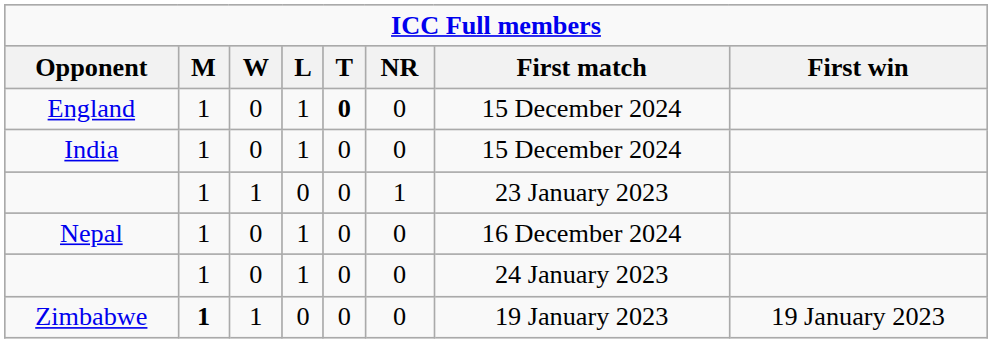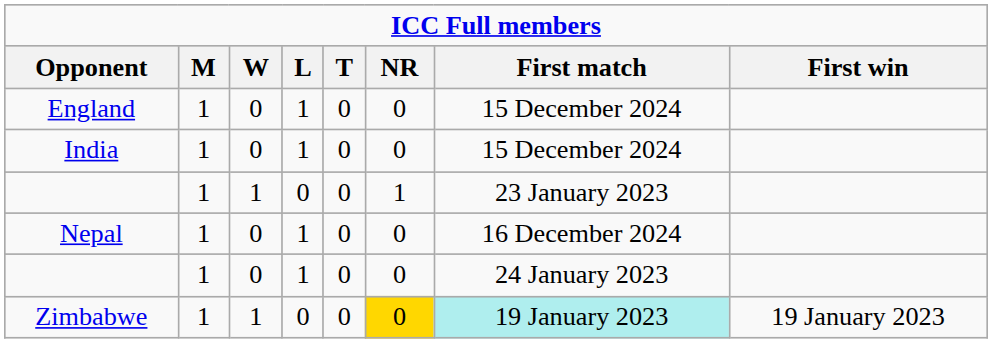(344, 108) bold -> (344, 108) normal
(204, 316) bold -> (204, 316) normal
(400, 316) no background -> (400, 316) gold background
(582, 316) no background -> (582, 316) paleturquoise background
